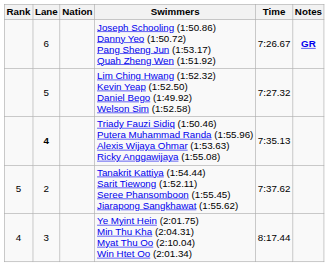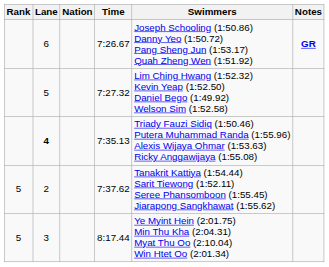columns swapped: (175, 12) <-> (274, 12)
(18, 237) 4 -> (18, 237) 5
